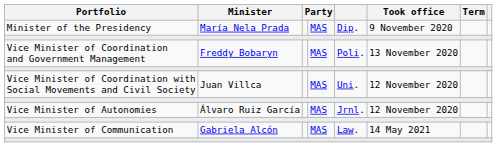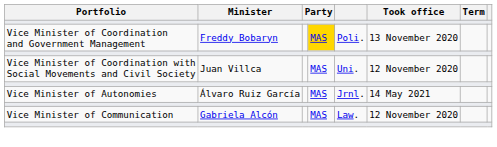- row: (79, 27)
(319, 53) no background -> (319, 37) gold background
(414, 109) 12 November 2020 -> (400, 94) 14 May 2021
(400, 129) 14 May 2021 -> (414, 114) 12 November 2020
